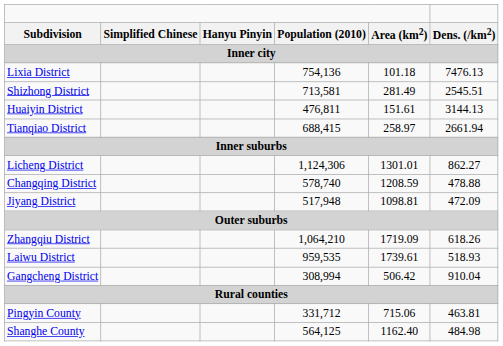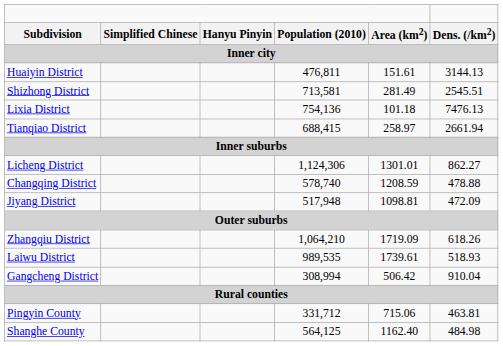rows swapped: (38, 72) <-> (45, 109)
(322, 257) 959,535 -> (322, 257) 989,535
